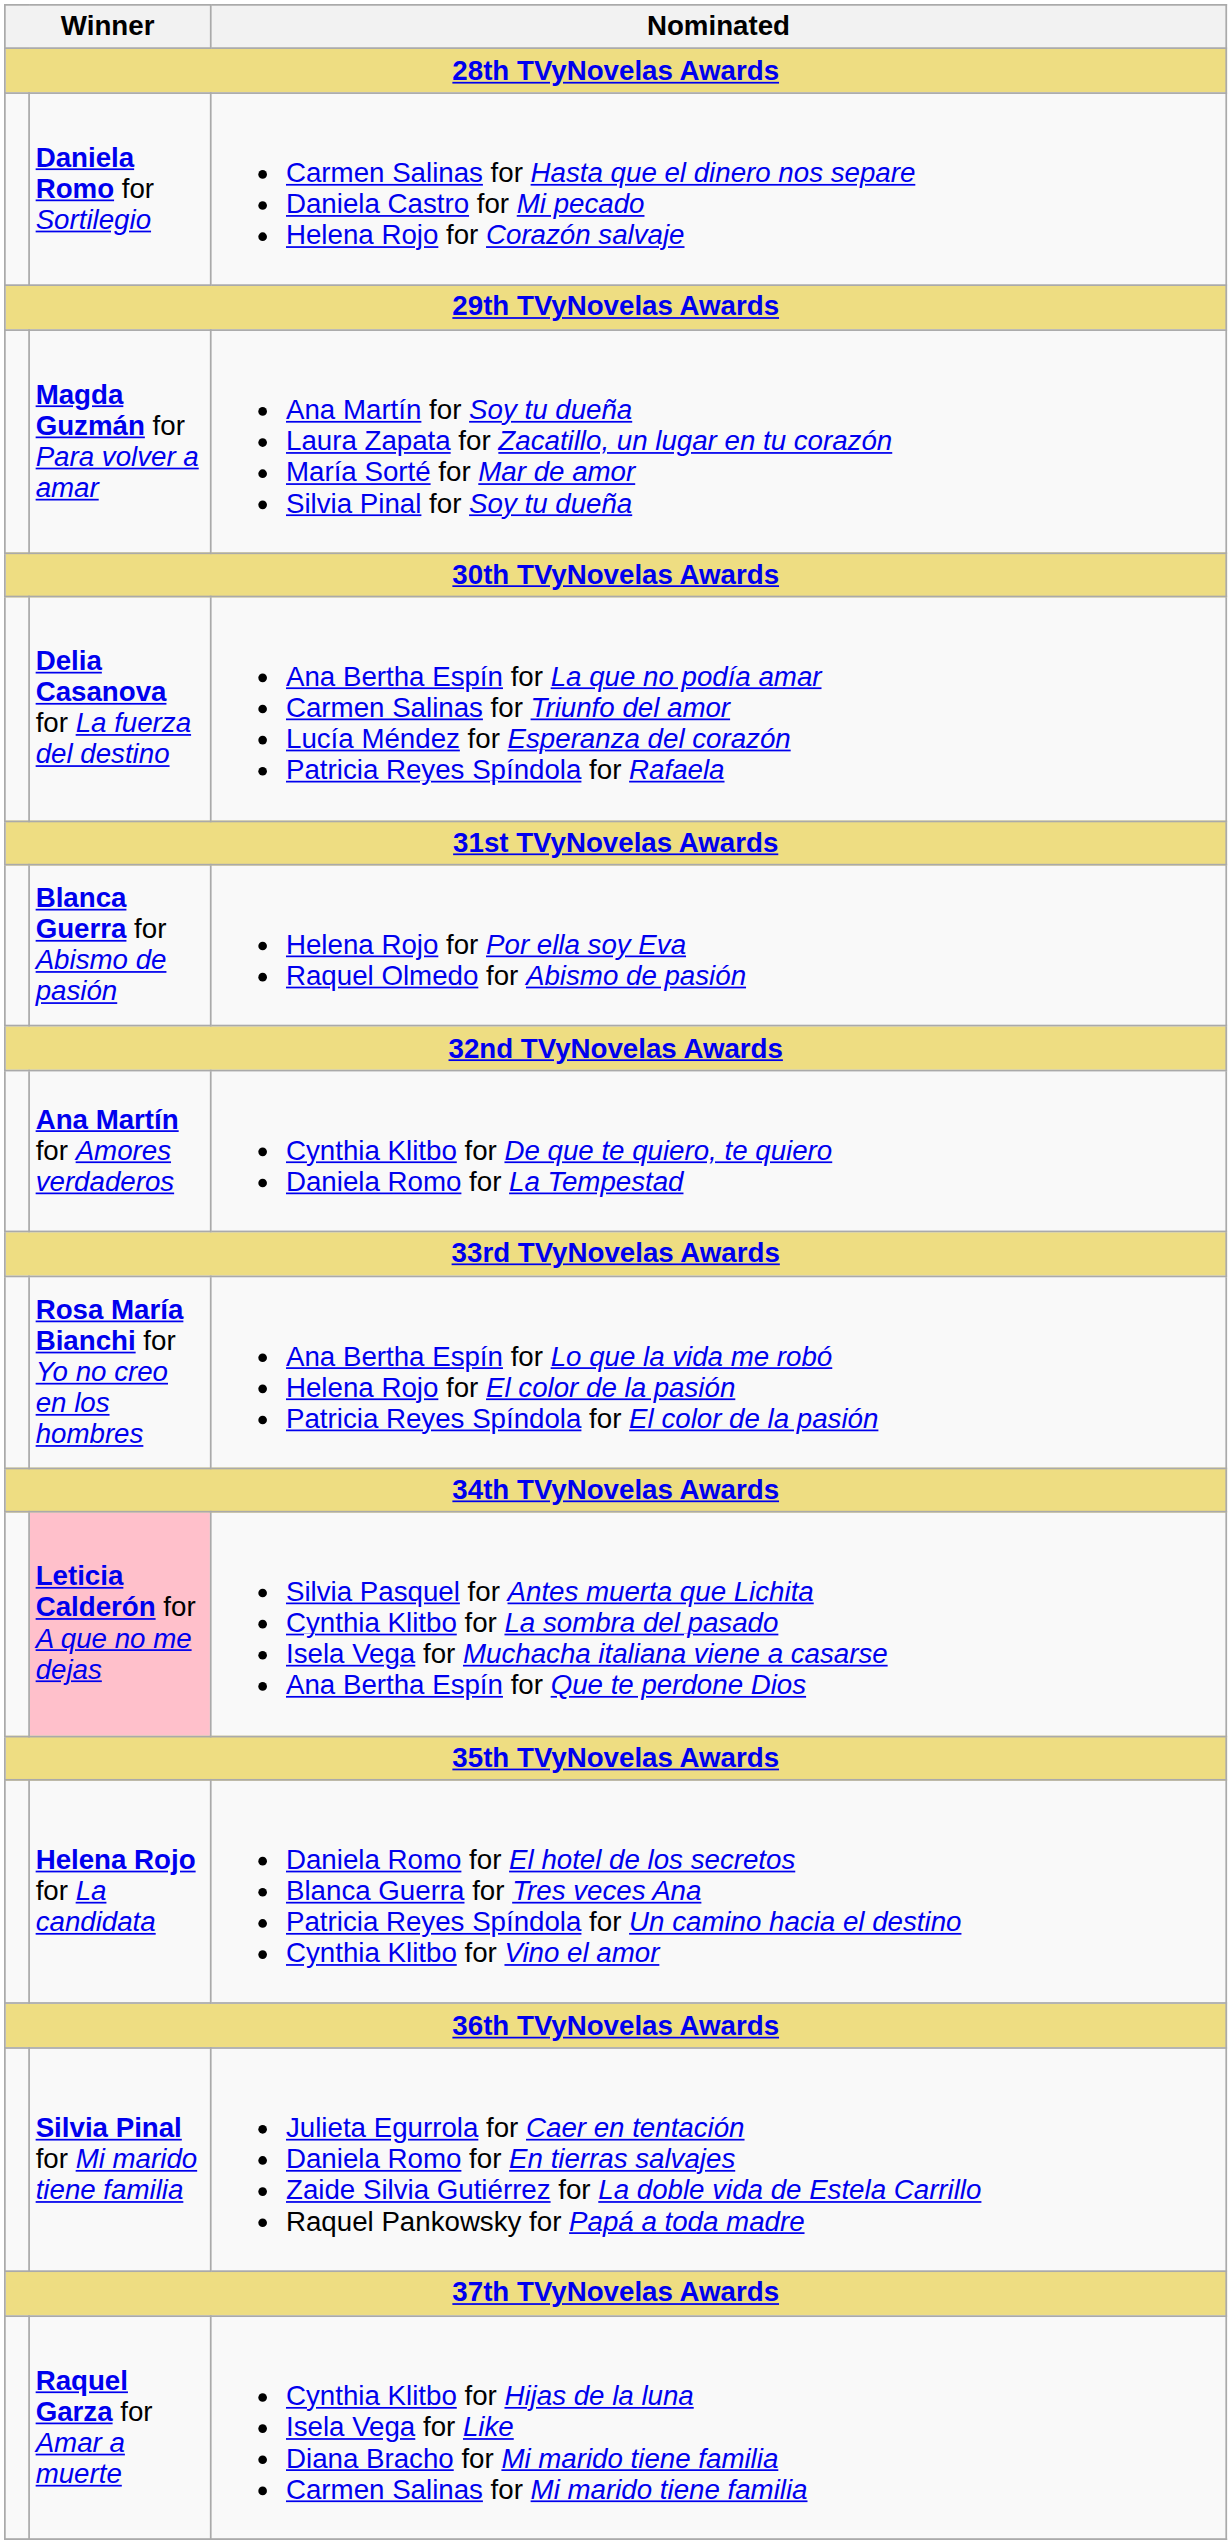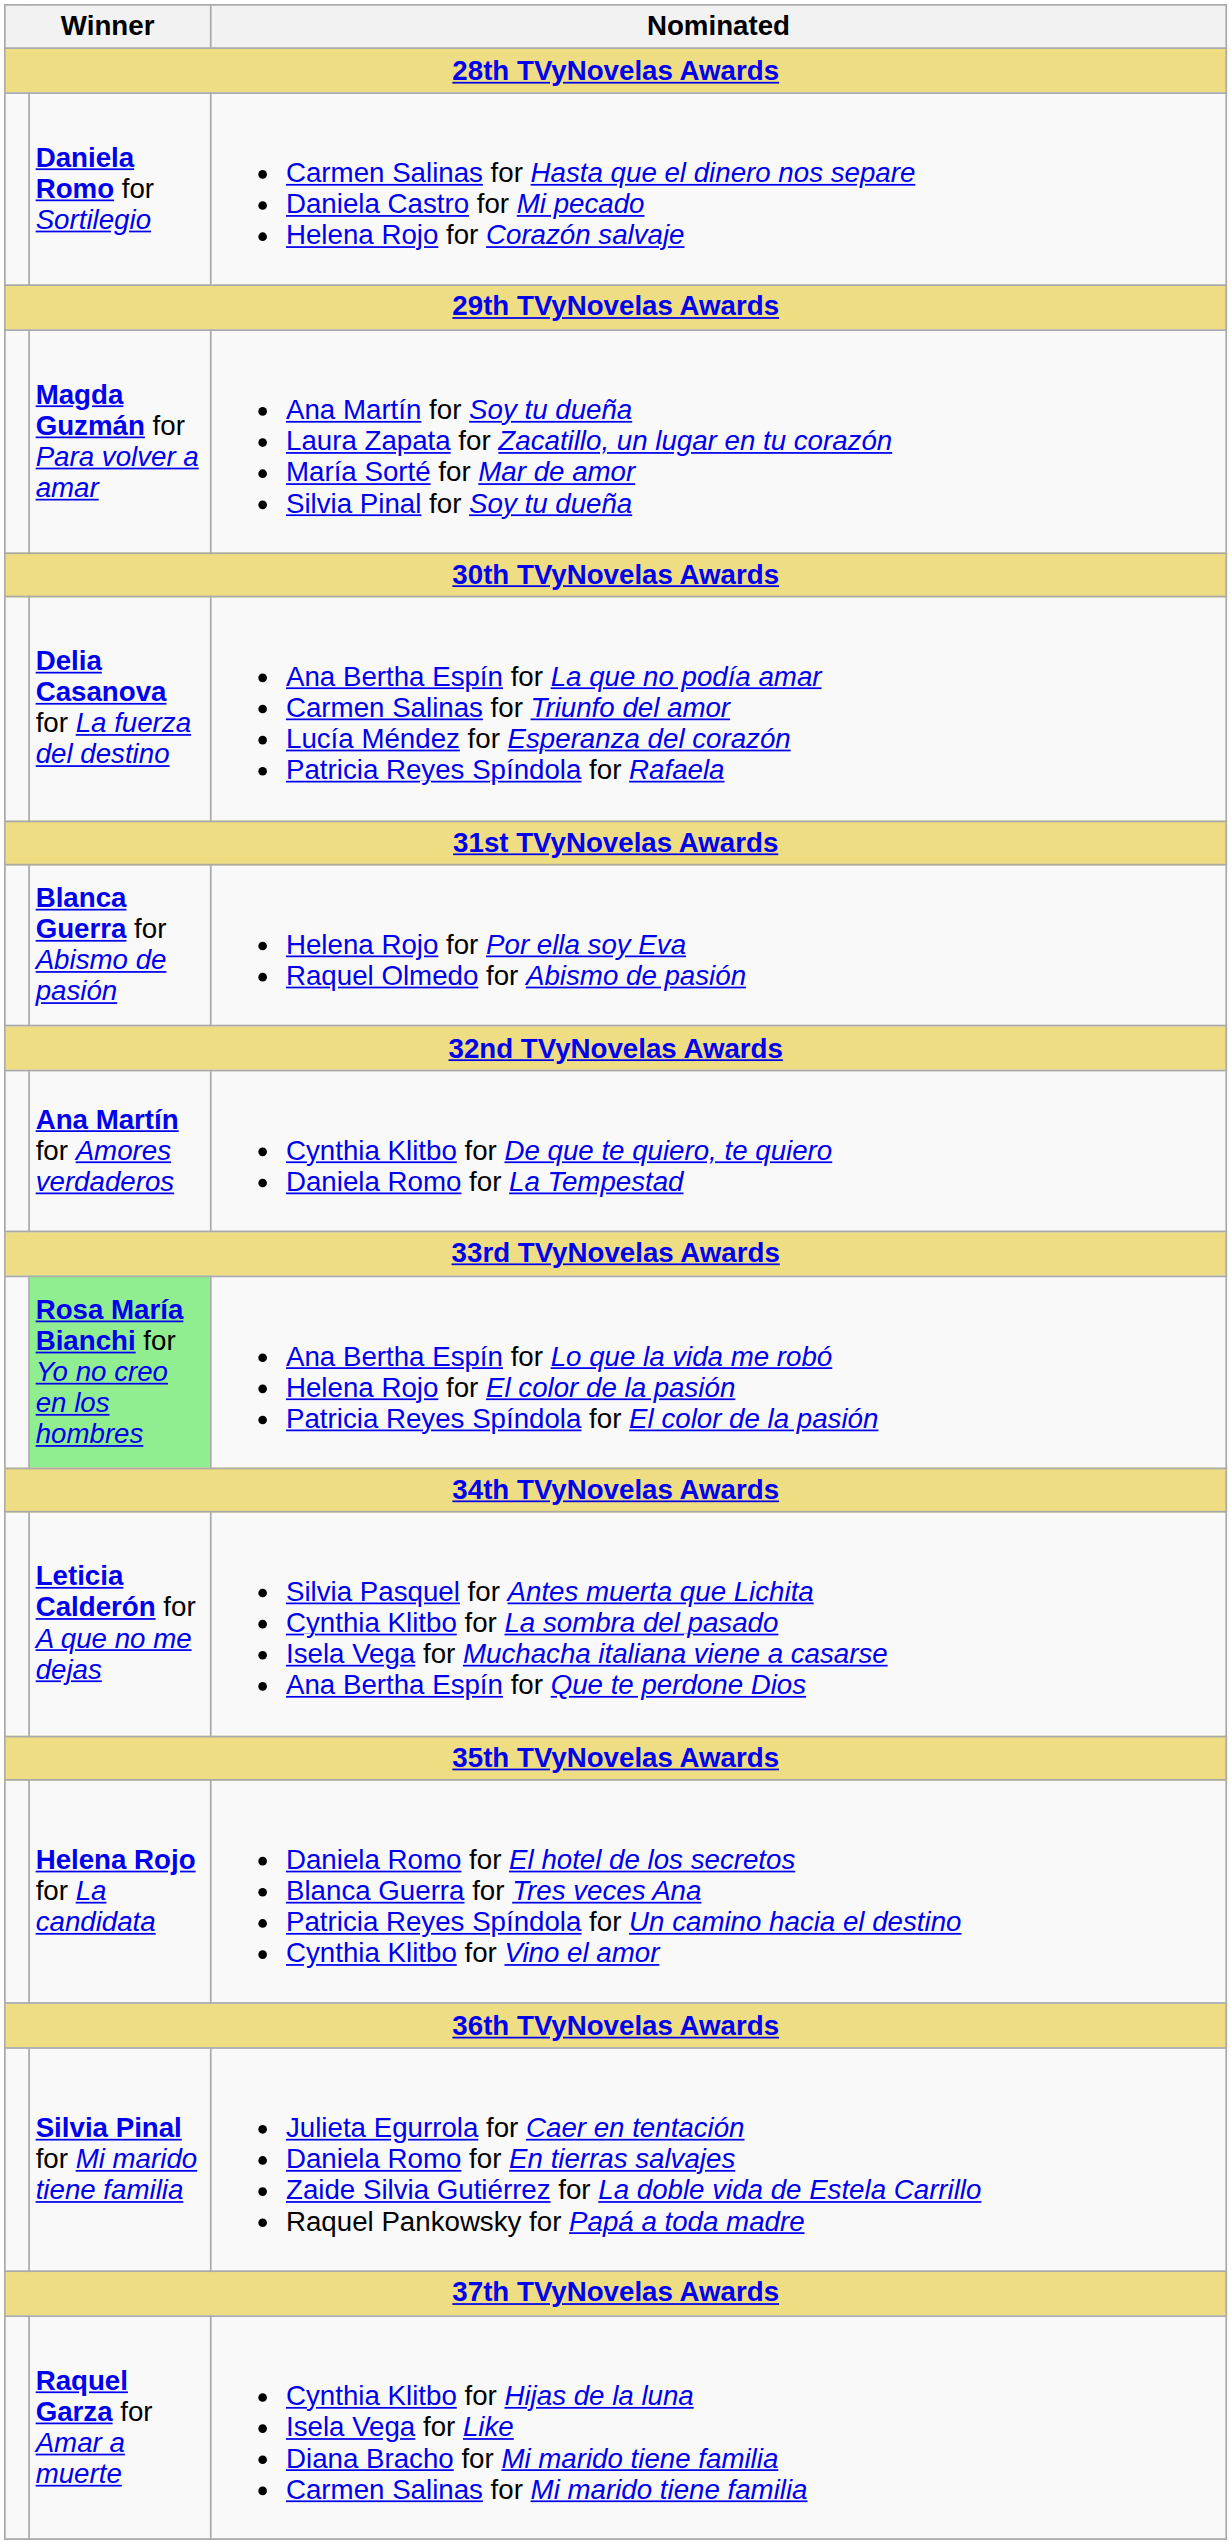(110, 1371) no background -> (110, 1371) lightgreen background
(116, 1623) pink background -> (116, 1623) no background
